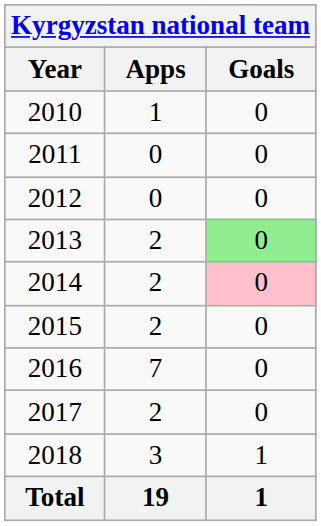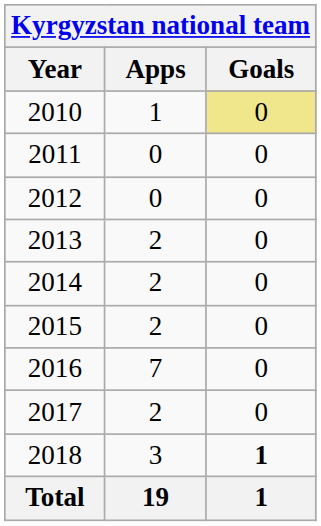(261, 111) no background -> (261, 111) khaki background
(261, 240) lightgreen background -> (261, 240) no background
(261, 283) pink background -> (261, 283) no background
(261, 454) normal -> (261, 454) bold
